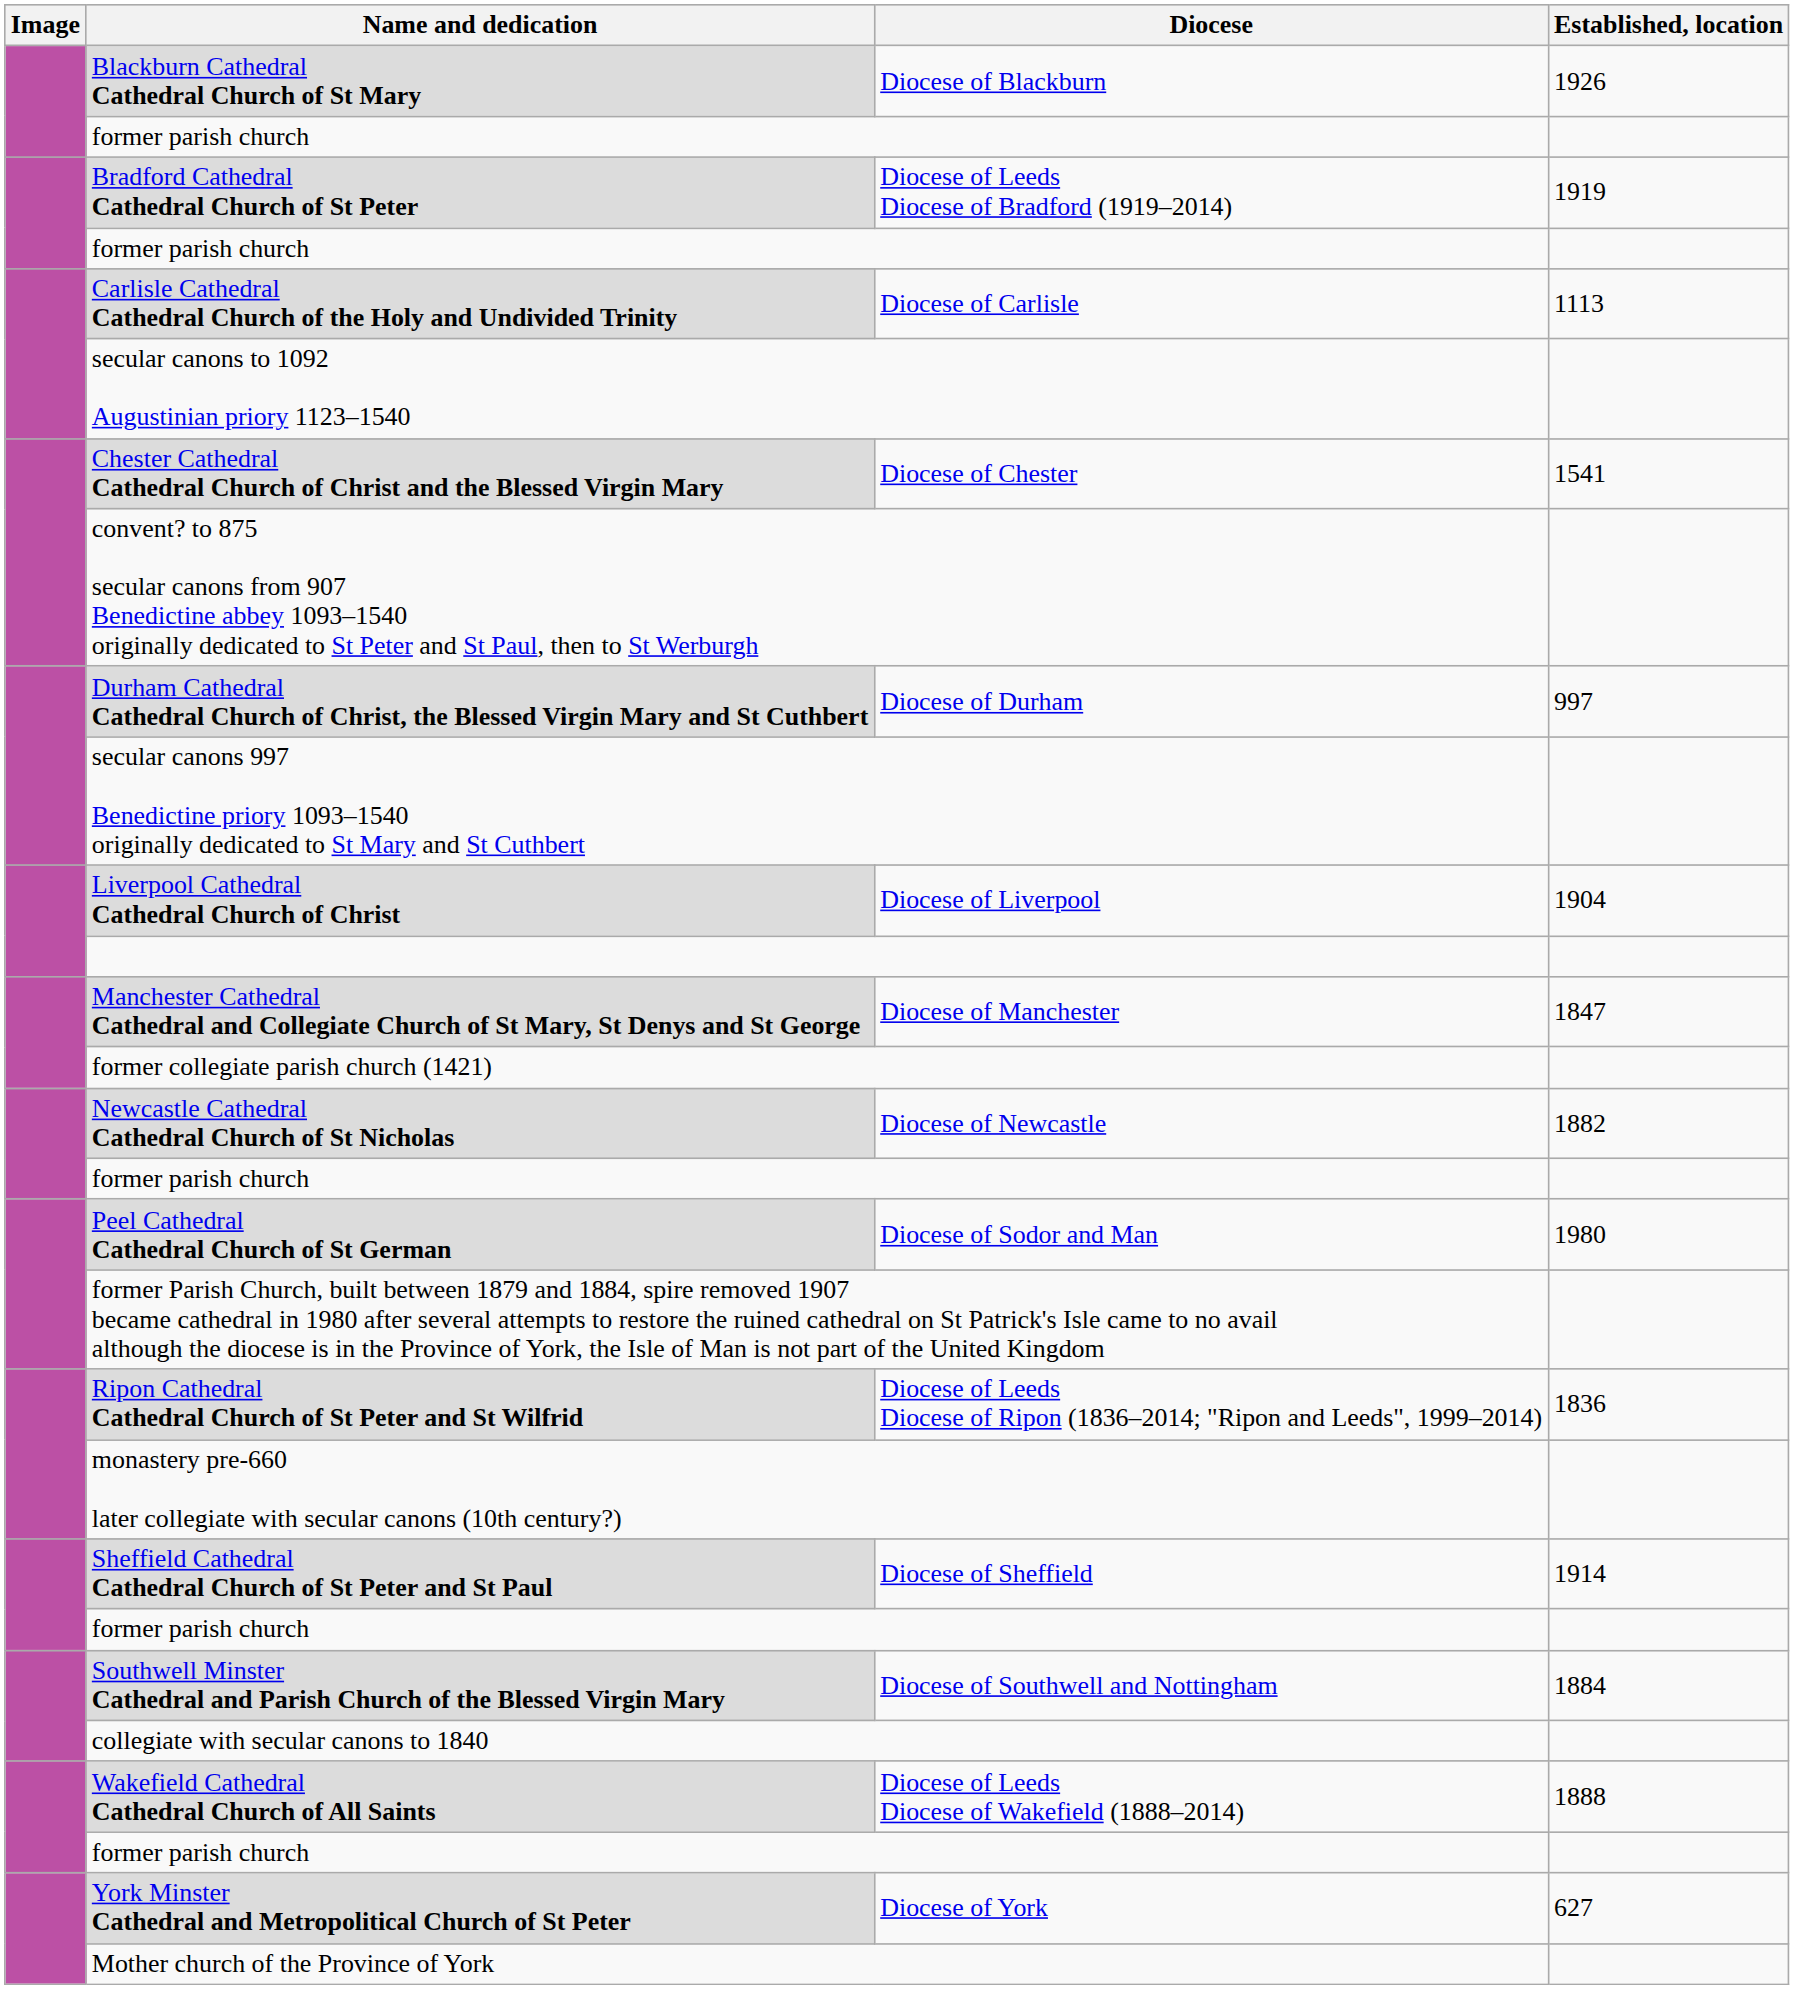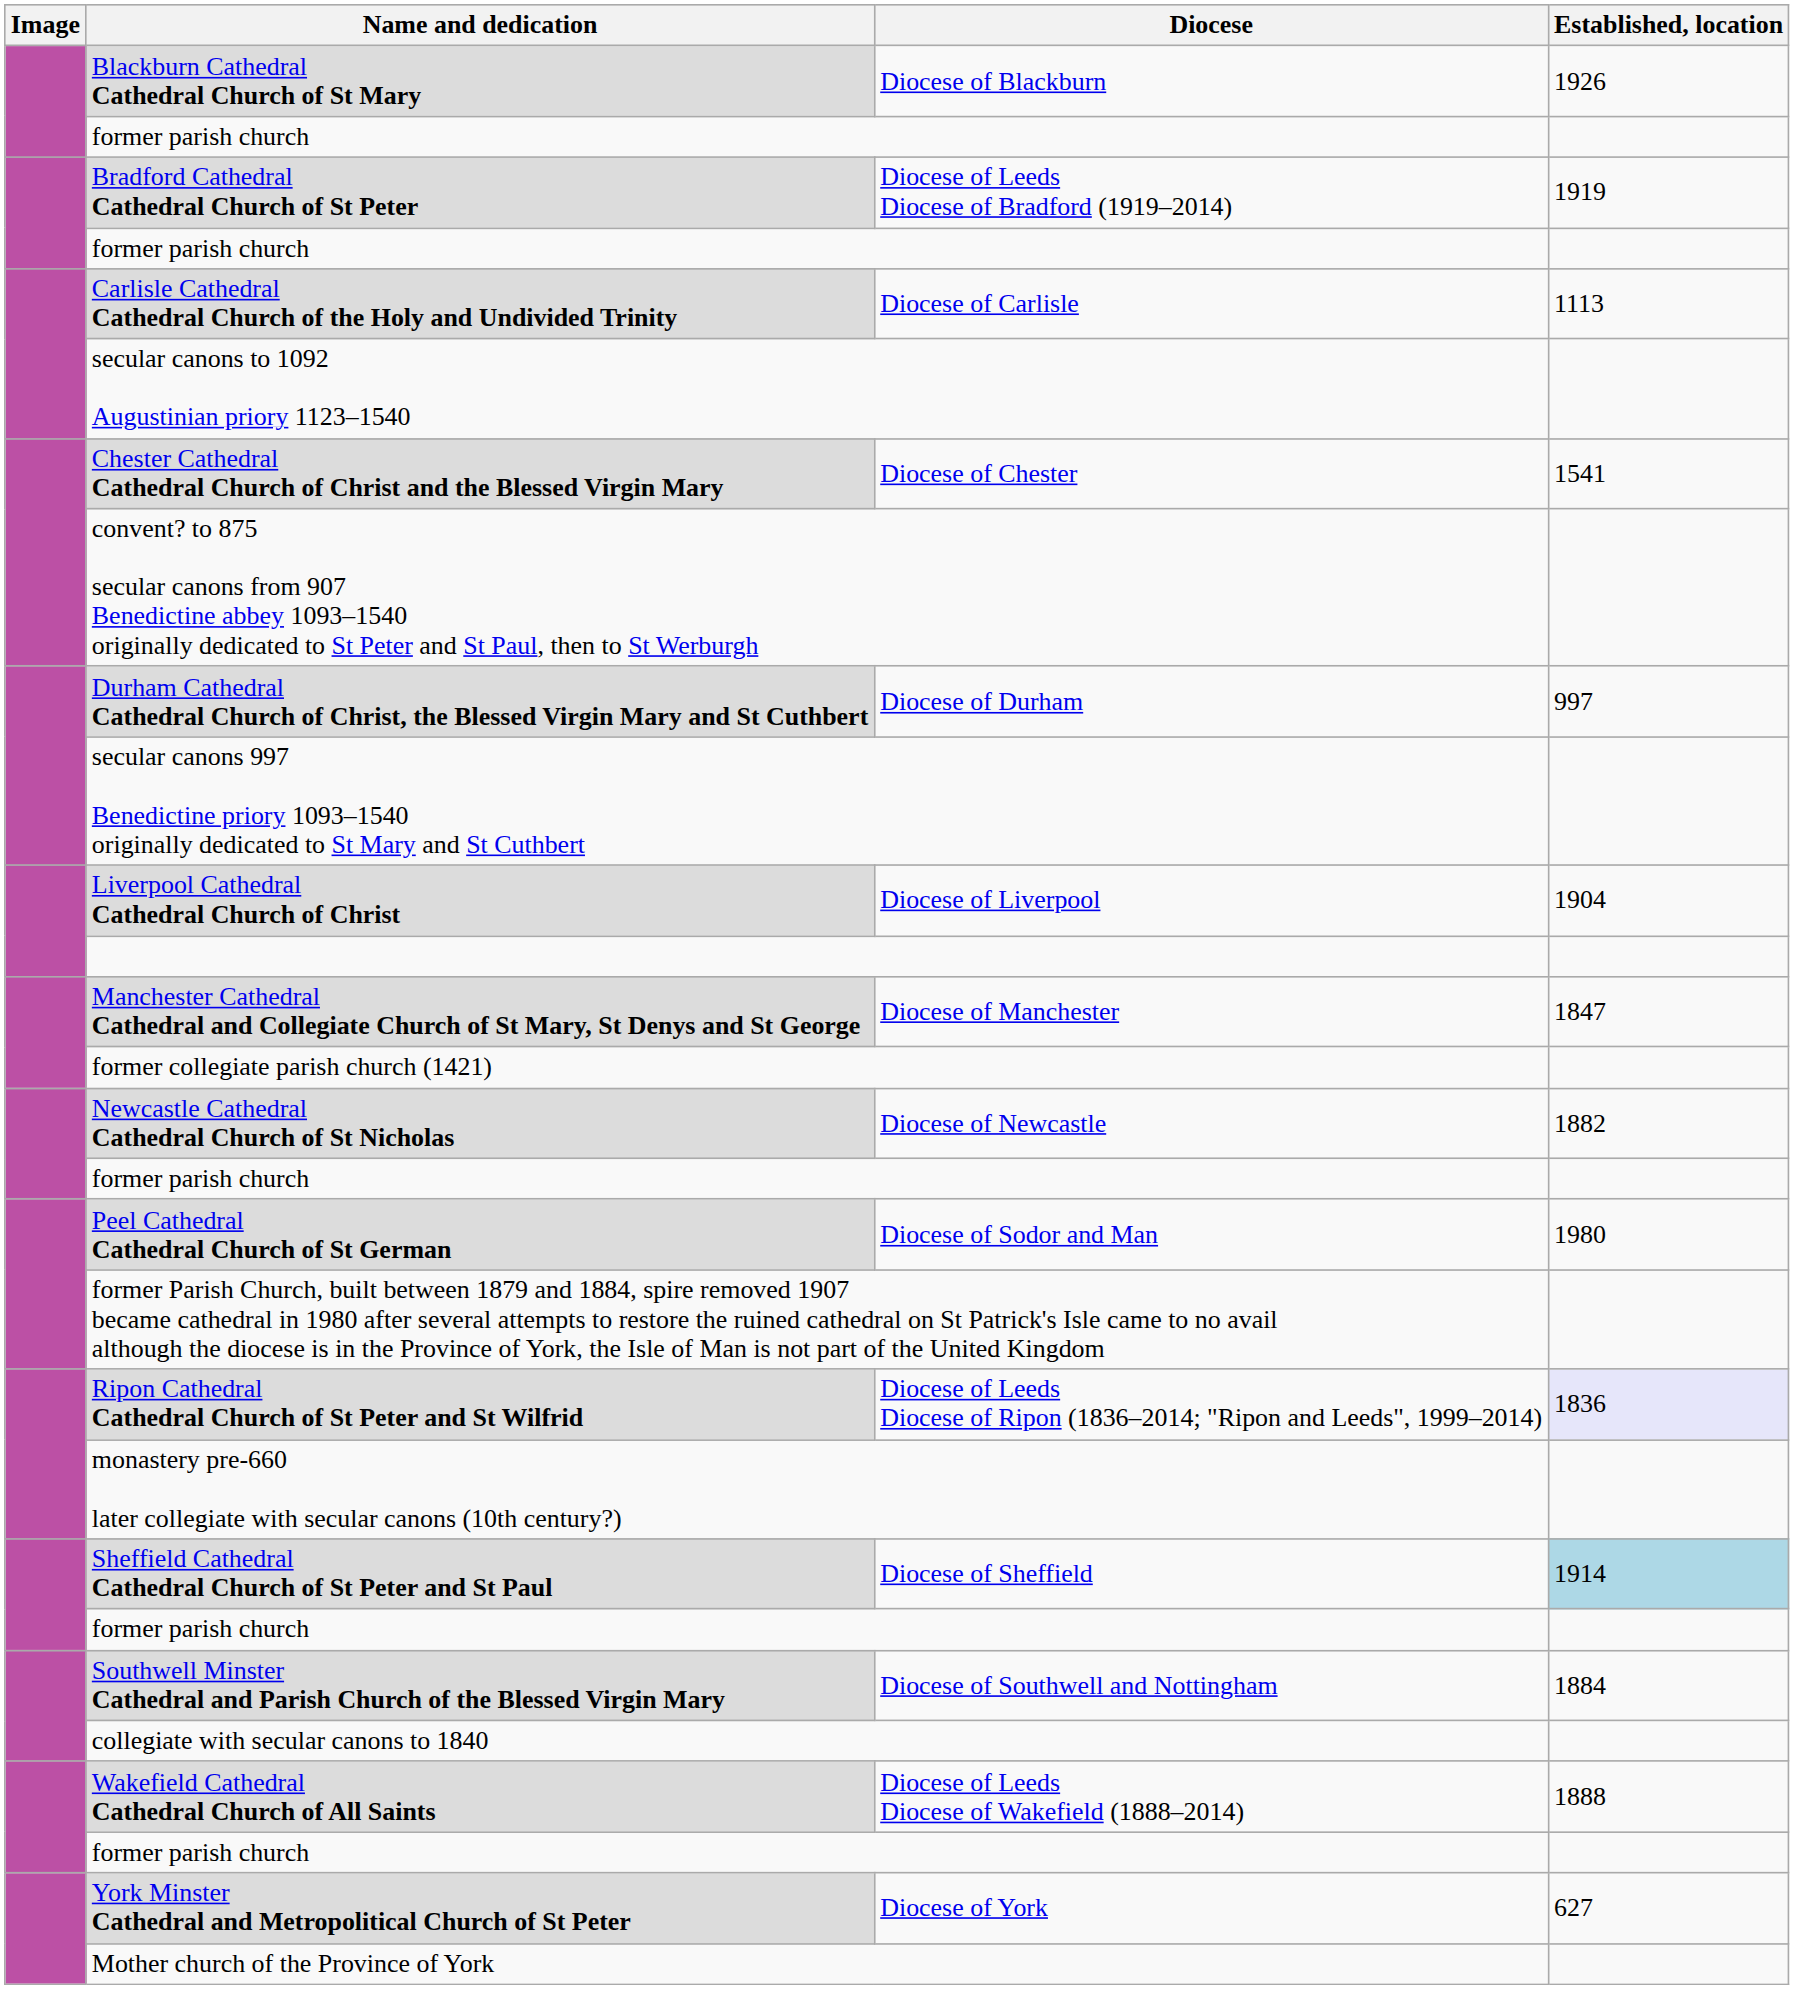(1580, 1403) no background -> (1580, 1403) lavender background
(1580, 1573) no background -> (1580, 1573) lightblue background
